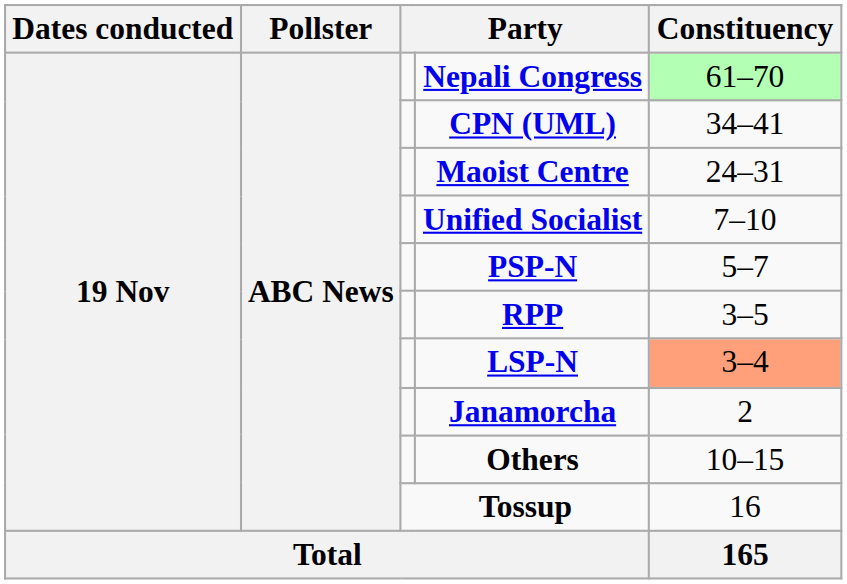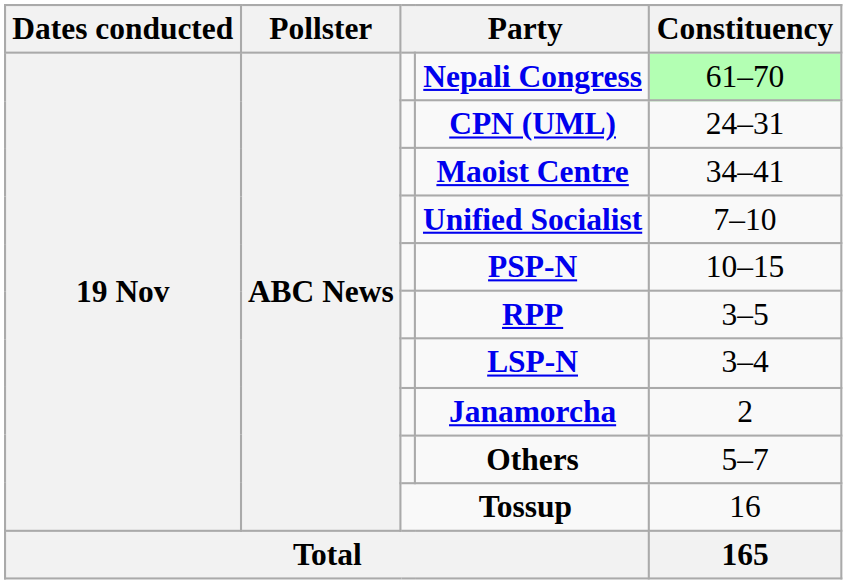(745, 124) 34–41 -> (745, 124) 24–31
(745, 171) 24–31 -> (745, 171) 34–41
(745, 267) 5–7 -> (745, 267) 10–15
(745, 362) lightsalmon background -> (745, 362) no background
(745, 458) 10–15 -> (745, 458) 5–7
